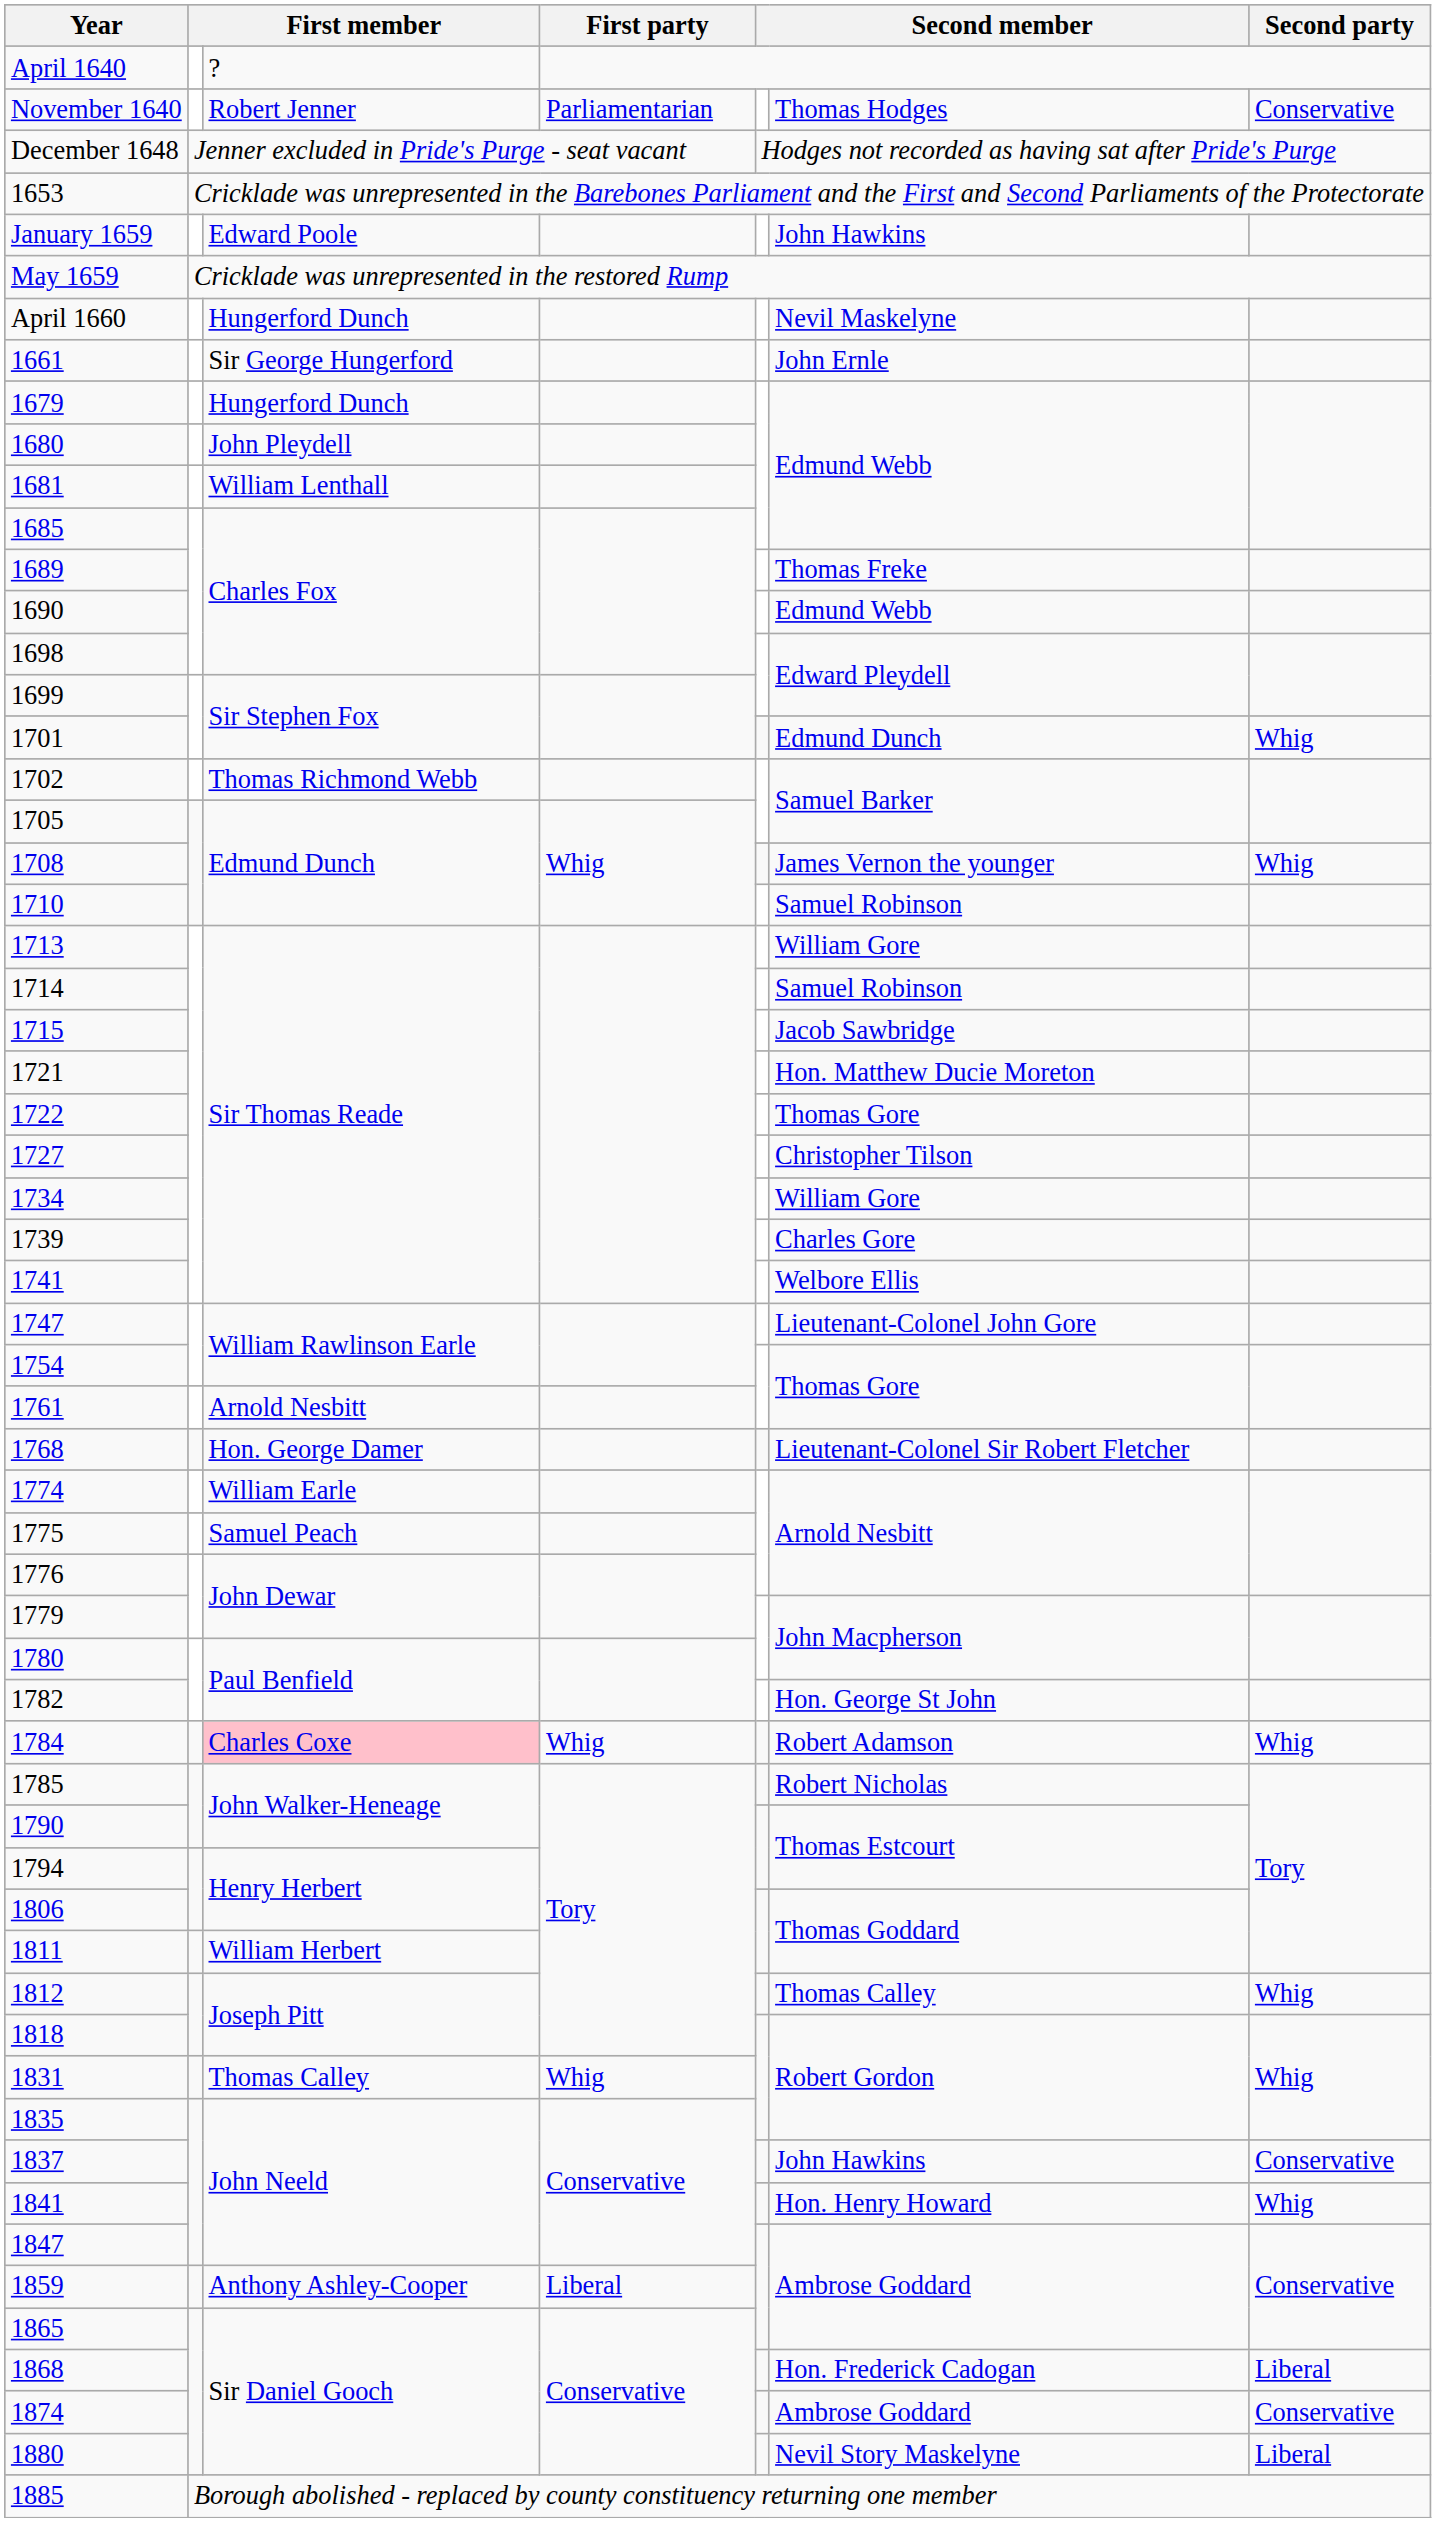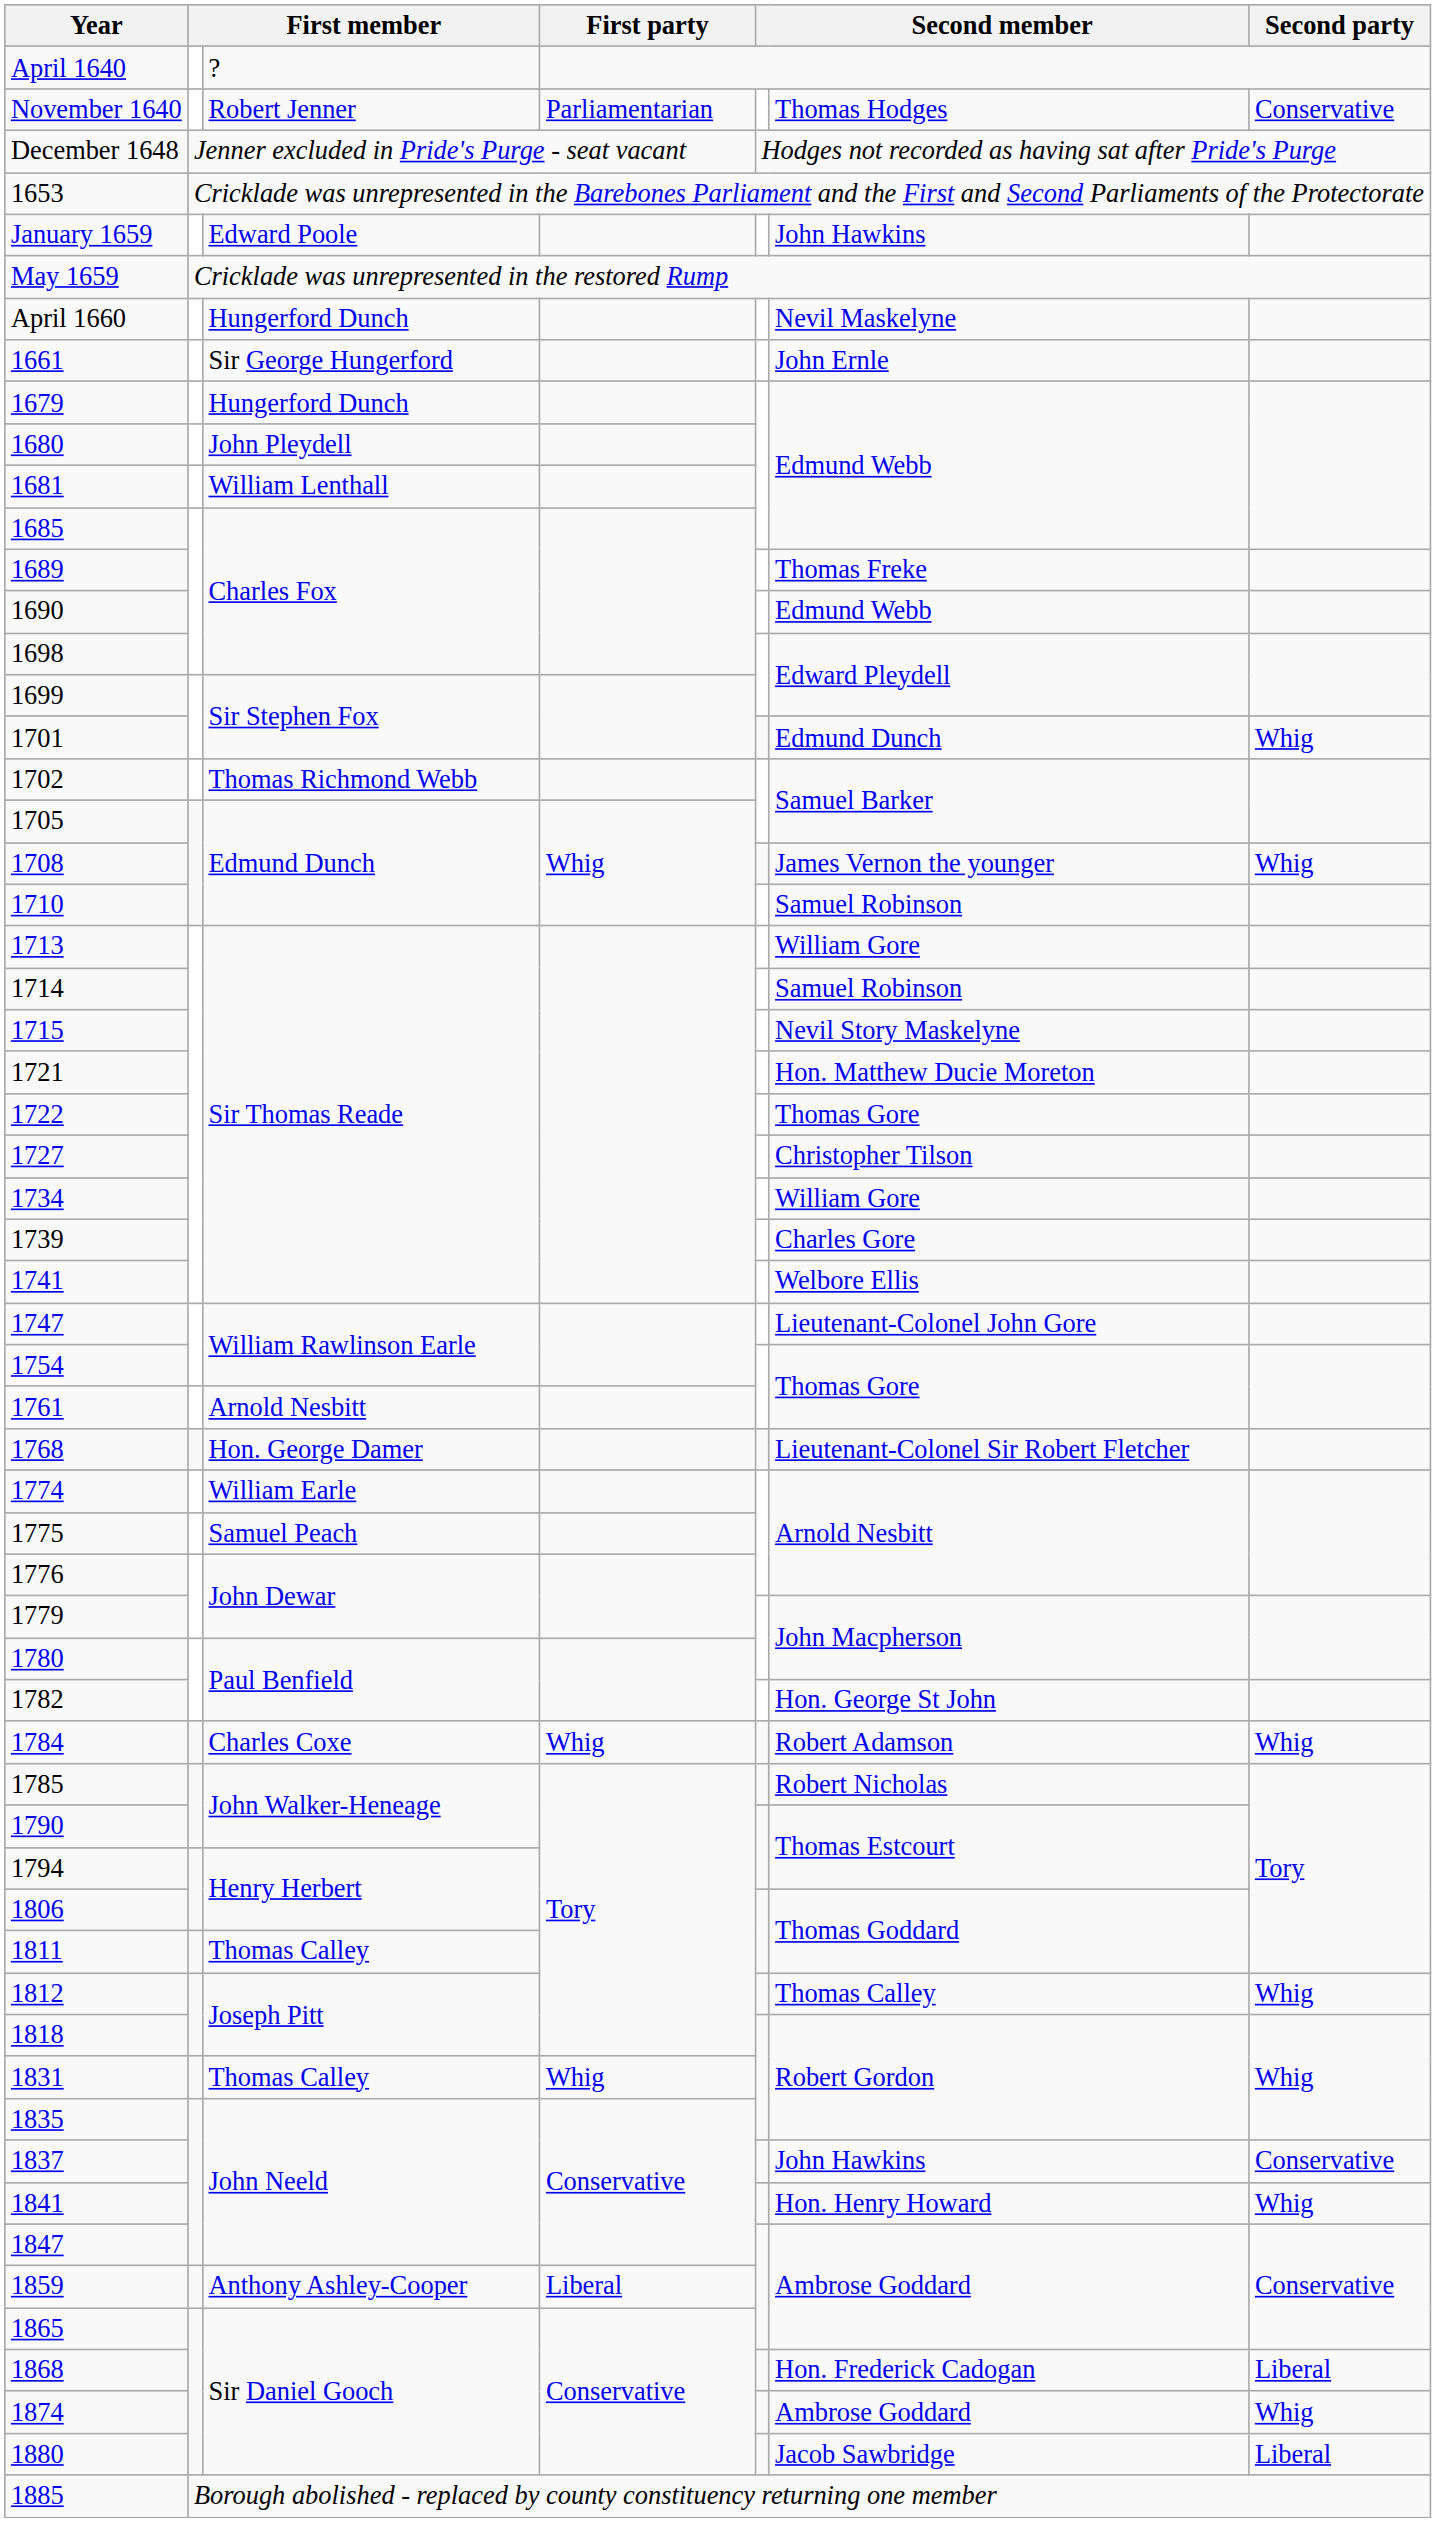(865, 1030) Jacob Sawbridge -> (898, 1030) Nevil Story Maskelyne
(280, 1742) pink background -> (280, 1742) no background
(295, 1951) William Herbert -> (289, 1951) Thomas Calley
(1325, 2411) Conservative -> (1284, 2411) Whig
(898, 2453) Nevil Story Maskelyne -> (865, 2453) Jacob Sawbridge
